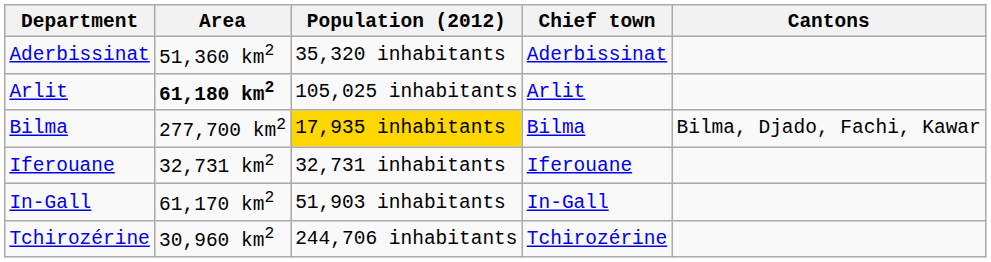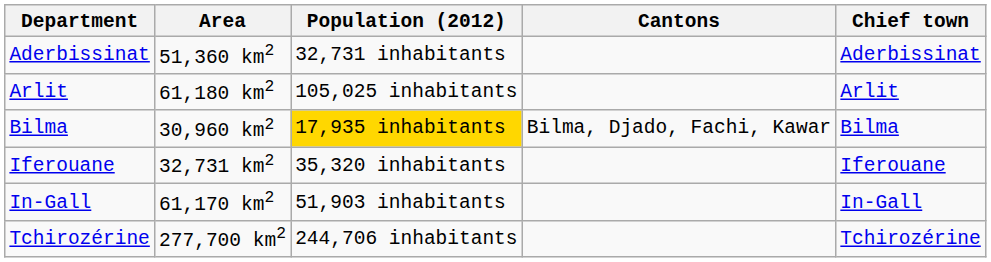columns swapped: (597, 21) <-> (829, 21)
(400, 55) 35,320 inhabitants -> (400, 55) 32,731 inhabitants
(217, 92) bold -> (217, 92) normal
(222, 128) 277,700 km2 -> (217, 128) 30,960 km2
(400, 165) 32,731 inhabitants -> (400, 165) 35,320 inhabitants
(217, 239) 30,960 km2 -> (222, 239) 277,700 km2
